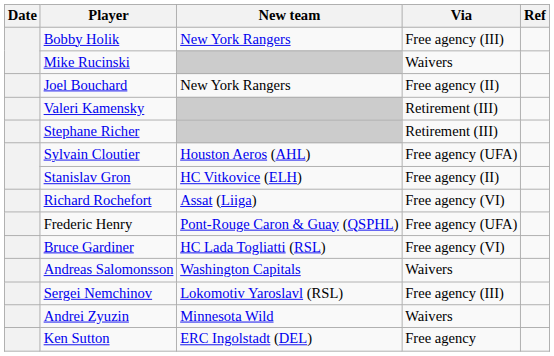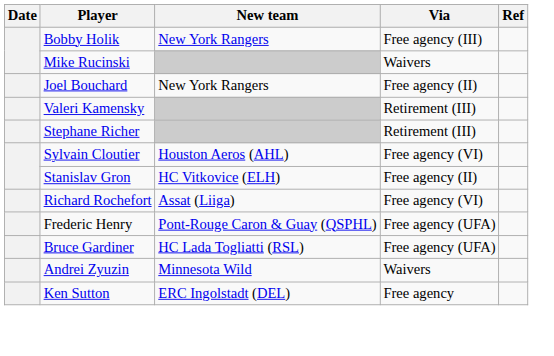(461, 154) Free agency (UFA) -> (433, 154) Free agency (VI)
(455, 246) Free agency (VI) -> (439, 246) Free agency (UFA)
- row: (109, 270)
- row: (98, 293)
